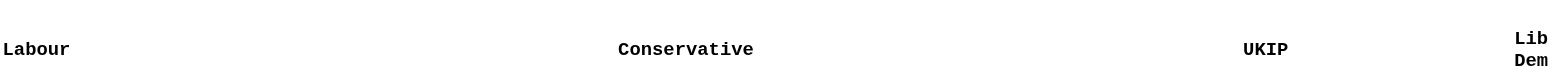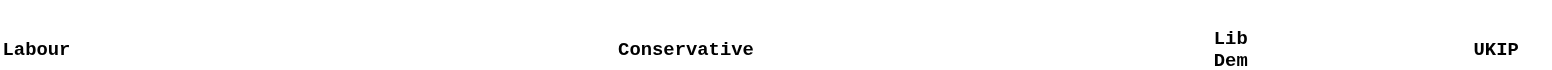columns swapped: (1531, 11) <-> (1266, 11)
